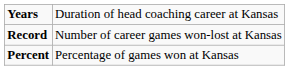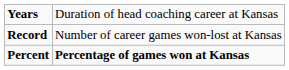(147, 55) normal -> (152, 55) bold
